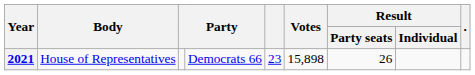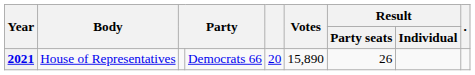(275, 59) 23 -> (275, 59) 20
(306, 59) 15,898 -> (306, 59) 15,890
